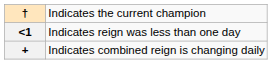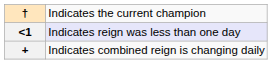(144, 31) no background -> (144, 31) lavender background
